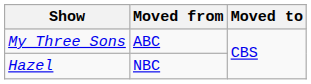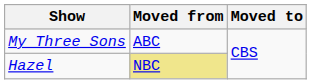(147, 66) no background -> (147, 66) khaki background
